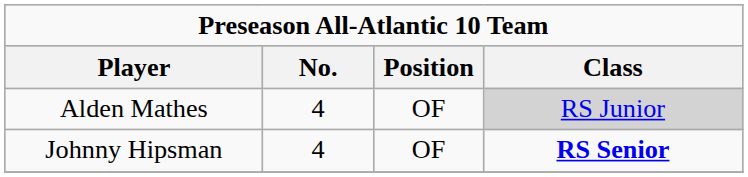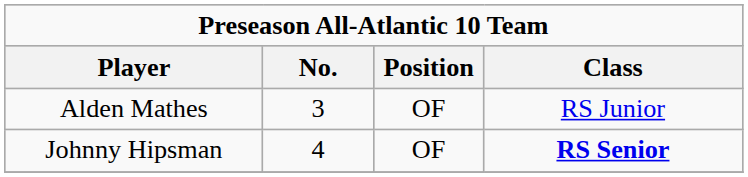(318, 108) 4 -> (318, 108) 3
(613, 108) lightgrey background -> (613, 108) no background
